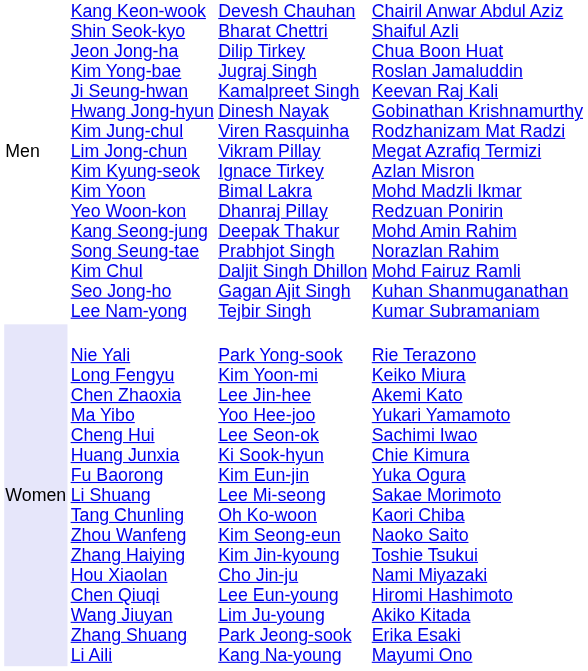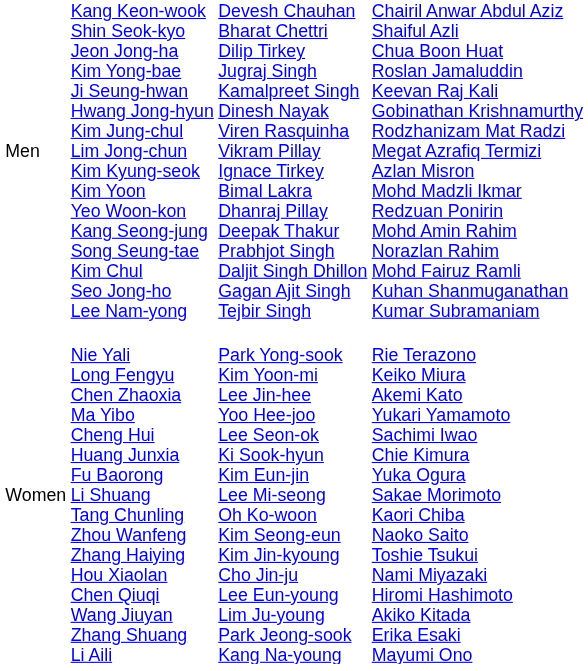(36, 495) lavender background -> (36, 495) no background
